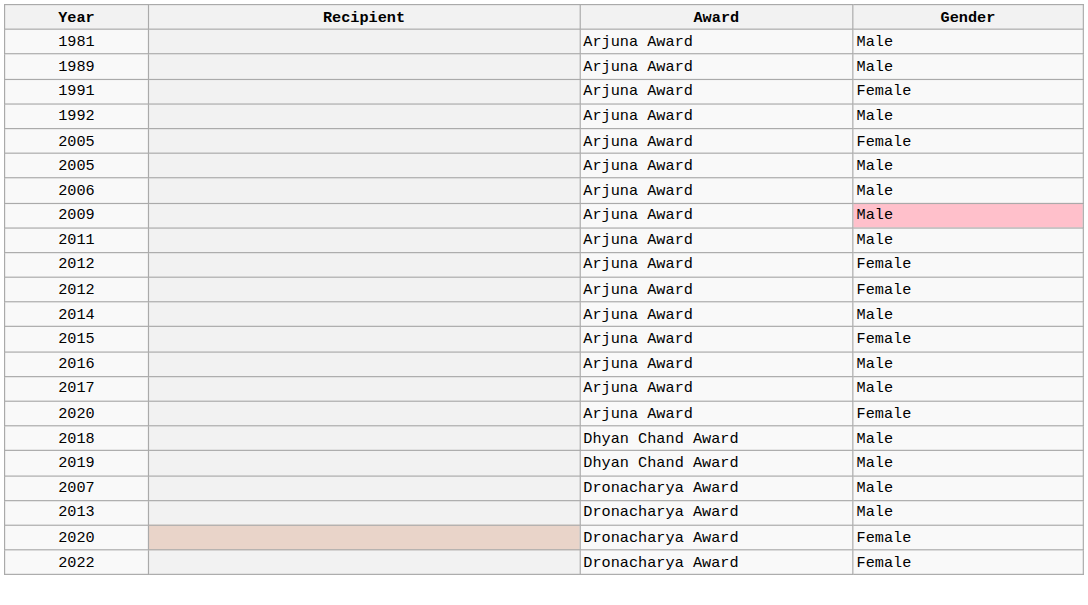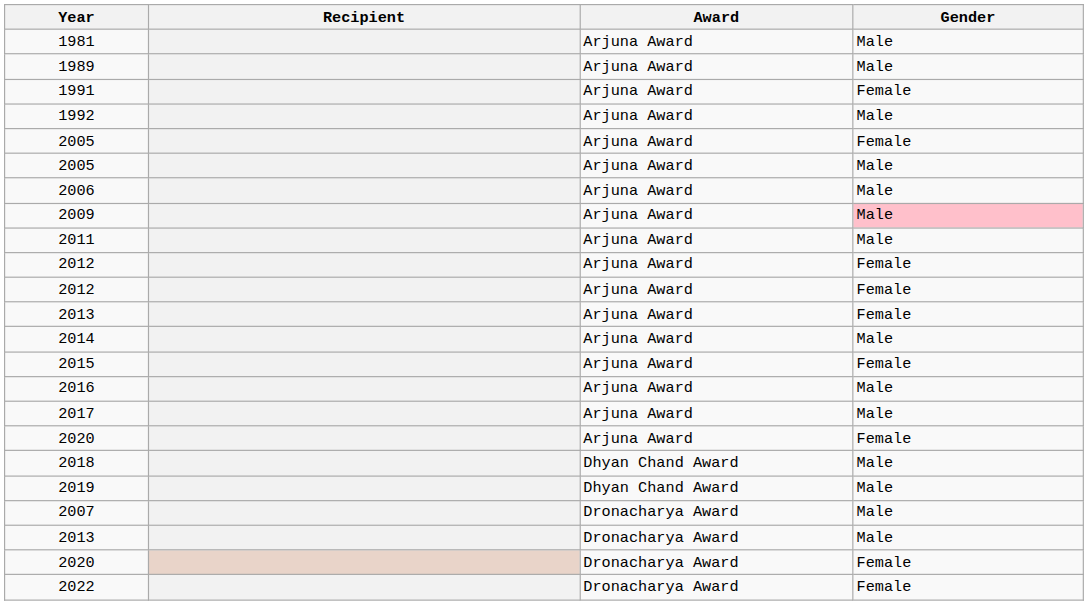+ row: (76, 314)
